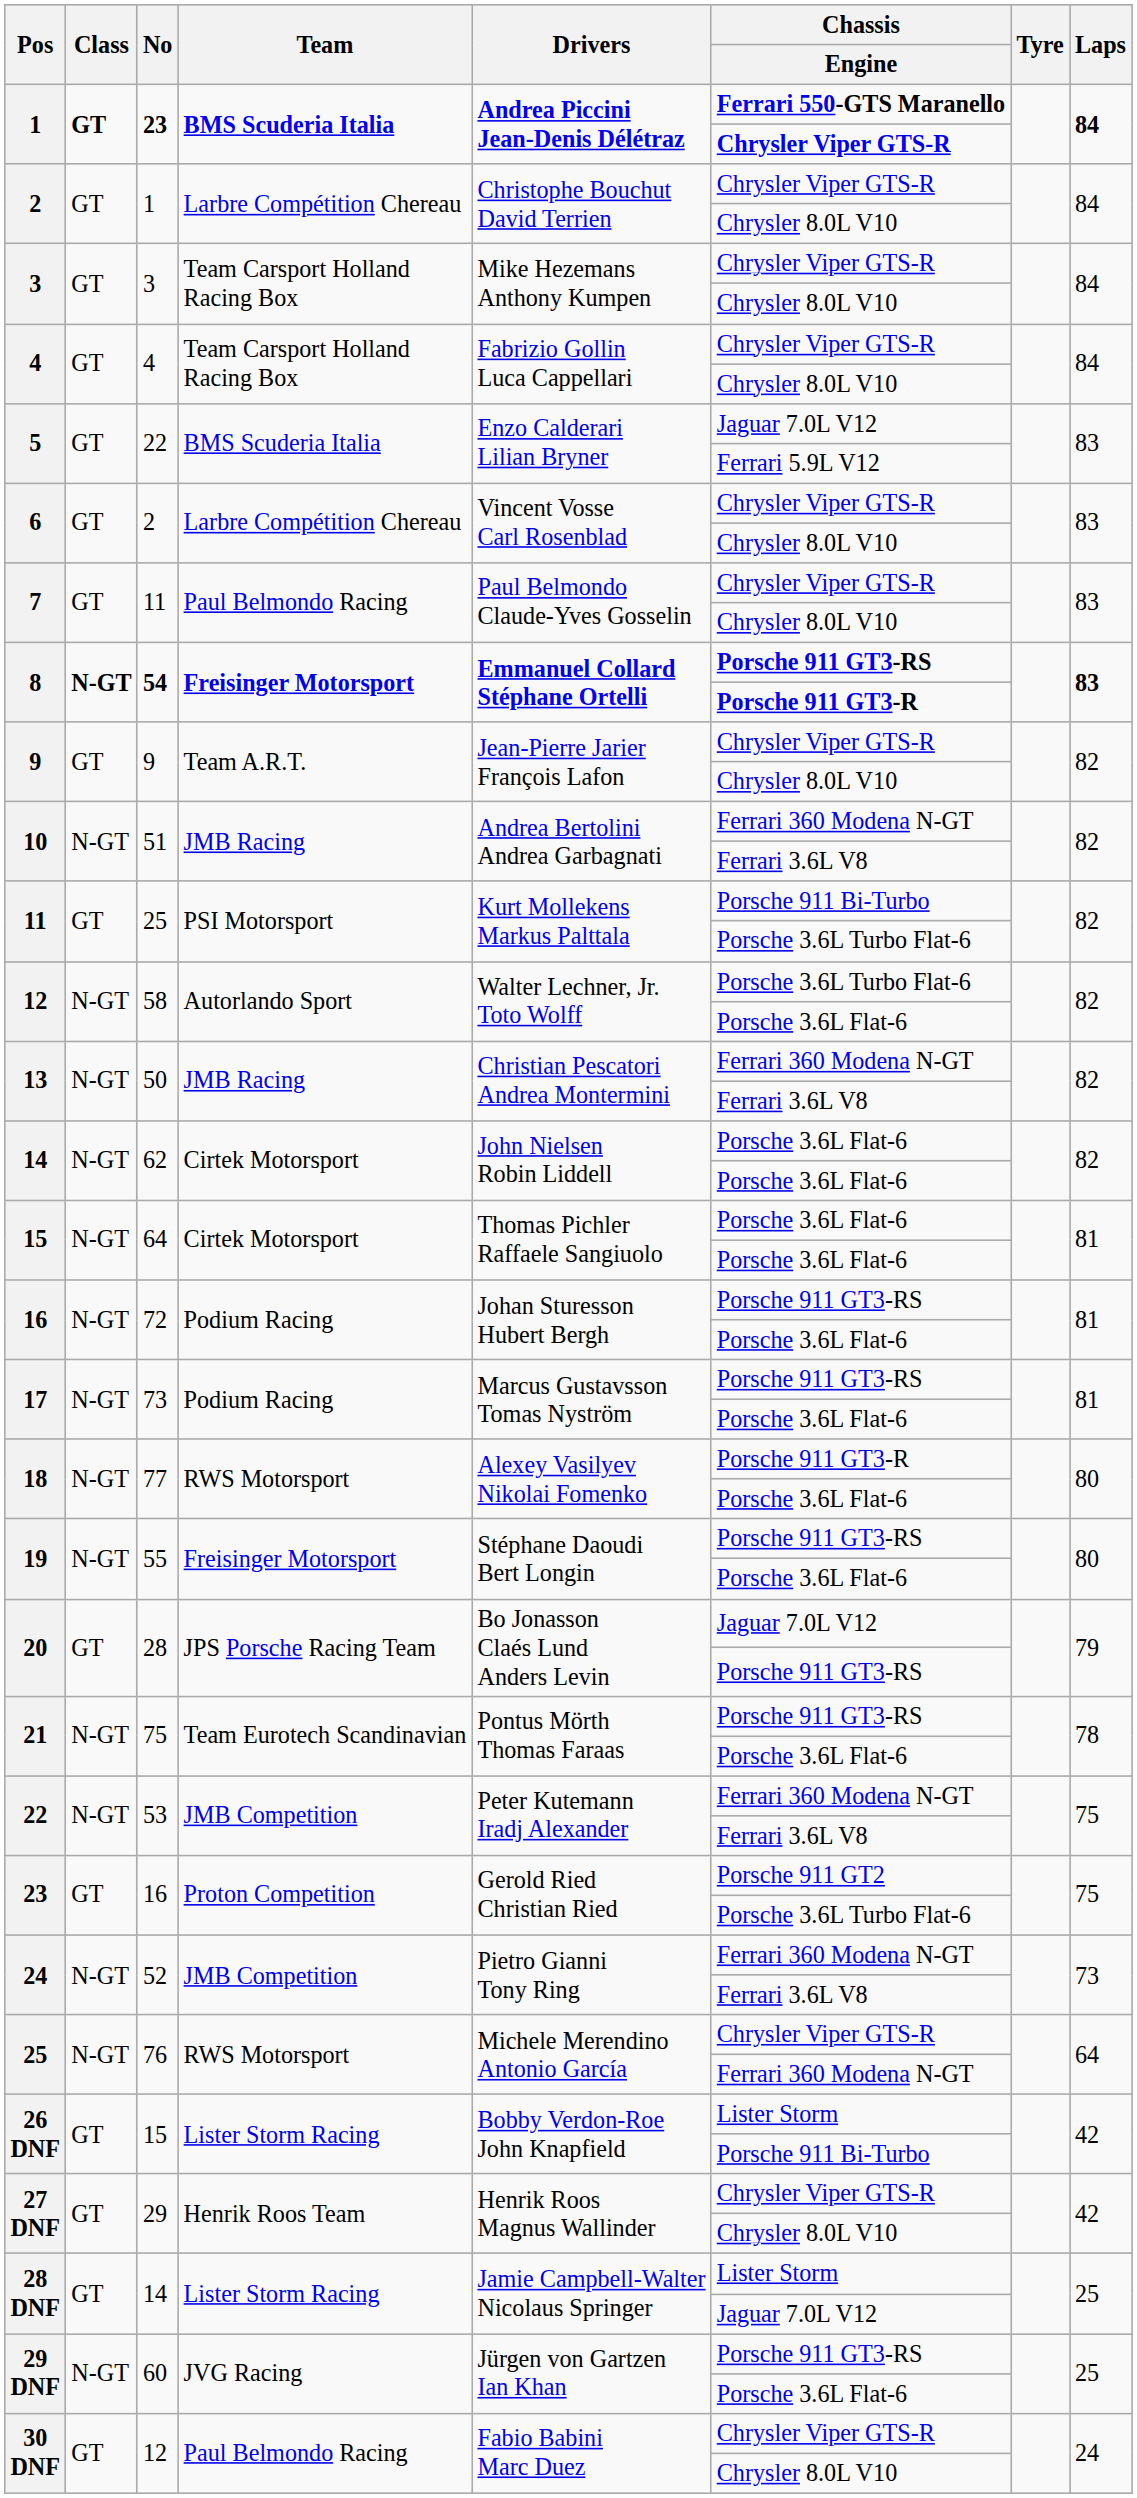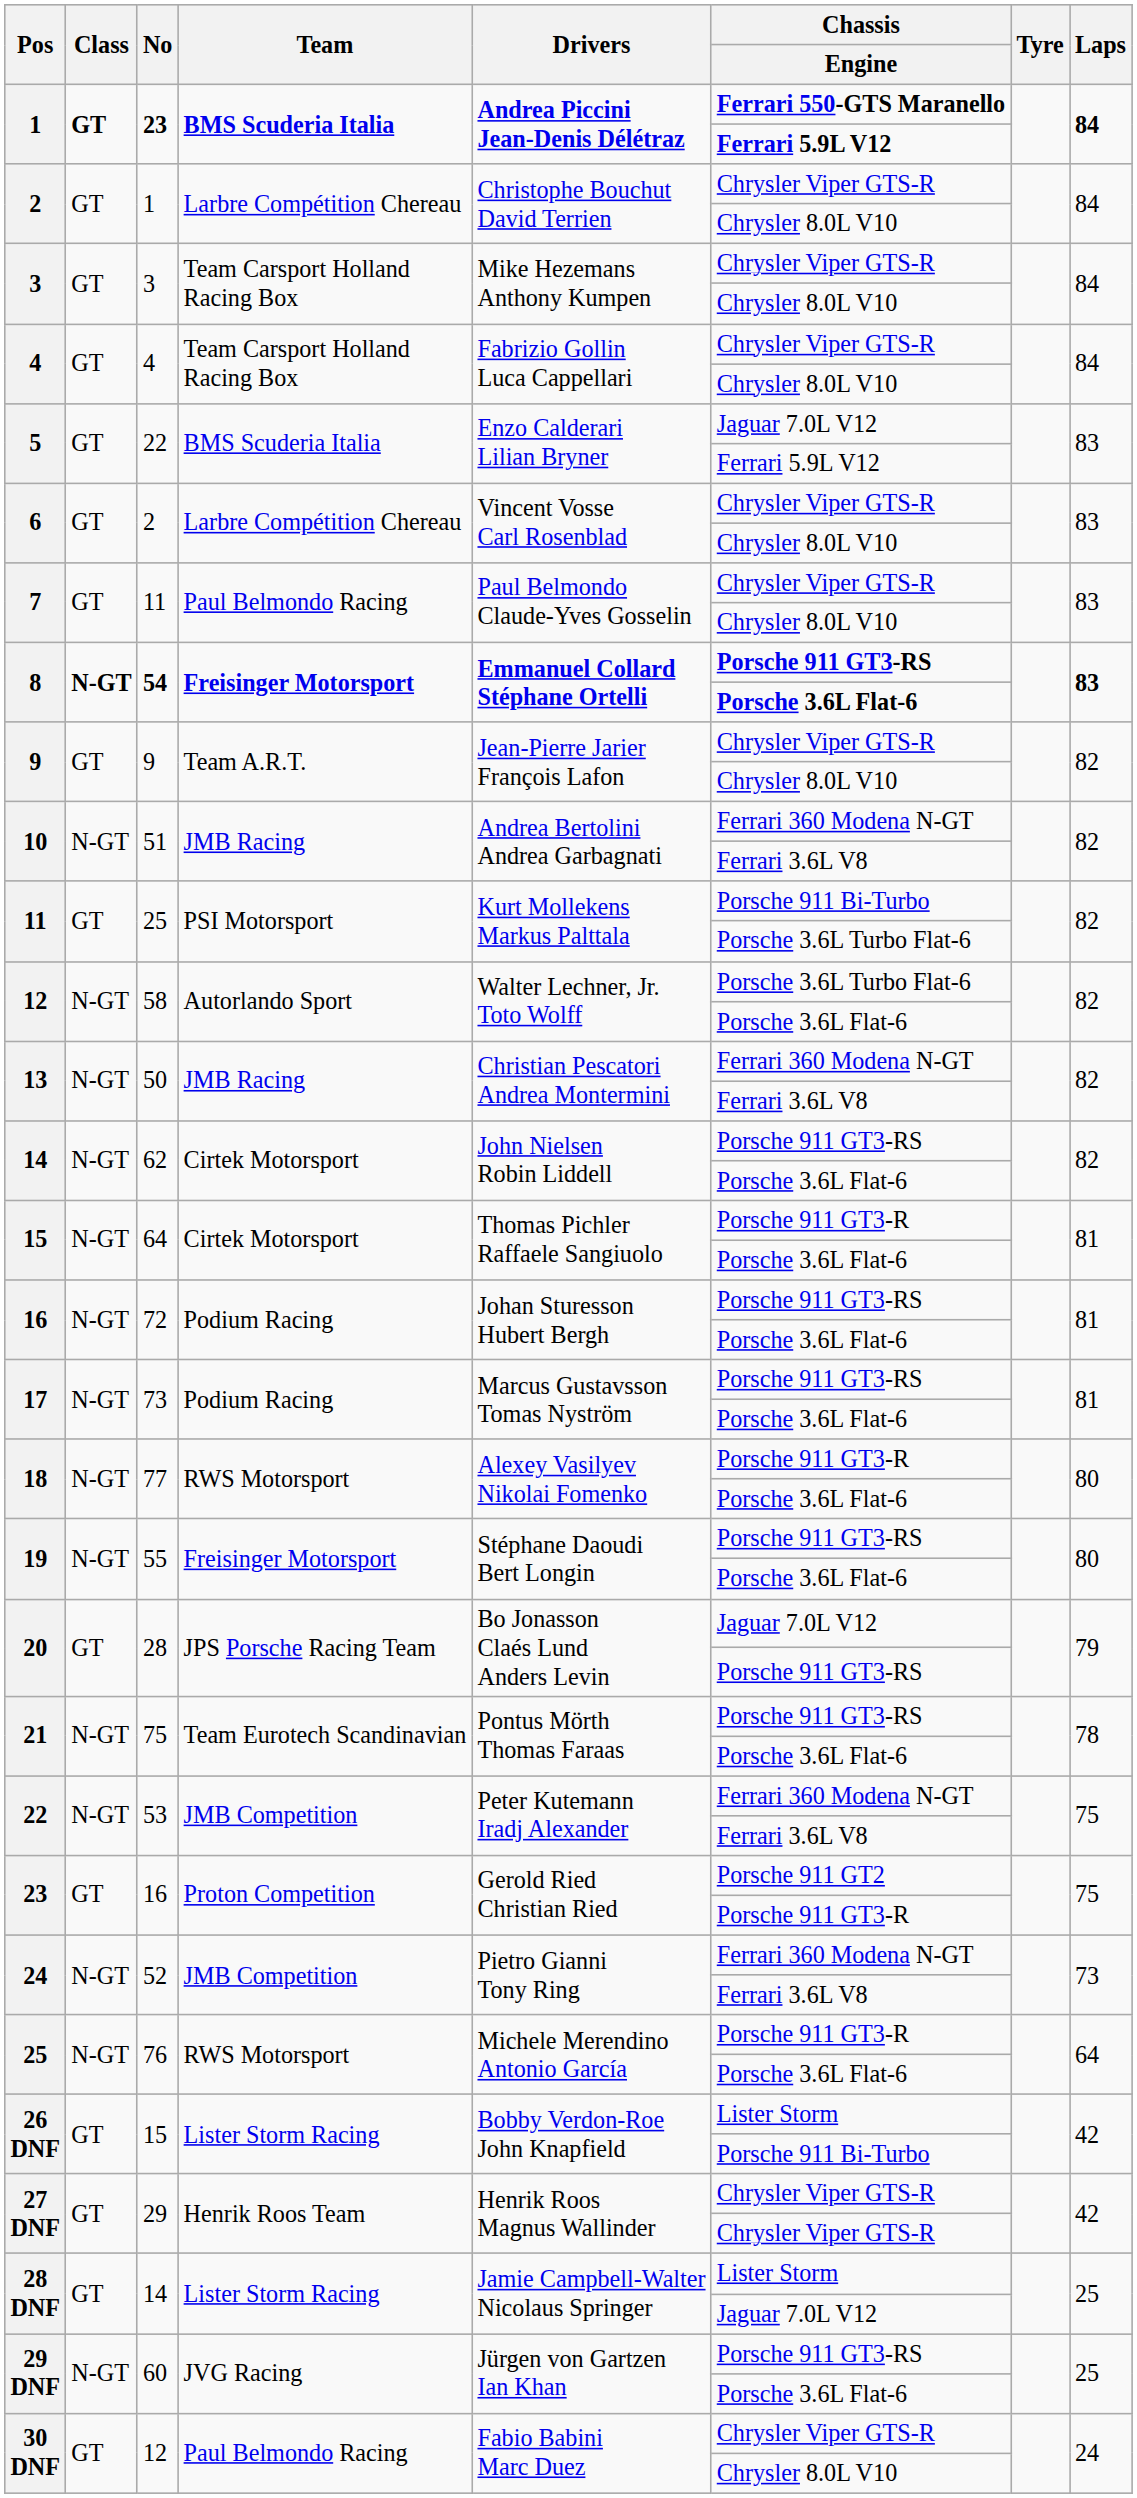(834, 144) Chrysler Viper GTS-R -> (804, 144) Ferrari 5.9L V12
(817, 702) Porsche 911 GT3-R -> (817, 702) Porsche 3.6L Flat-6
(812, 1140) Porsche 3.6L Flat-6 -> (820, 1140) Porsche 911 GT3-RS
(812, 1220) Porsche 3.6L Flat-6 -> (813, 1220) Porsche 911 GT3-R
(844, 1914) Porsche 3.6L Turbo Flat-6 -> (813, 1914) Porsche 911 GT3-R
(826, 2034) Chrysler Viper GTS-R -> (813, 2034) Porsche 911 GT3-R
(845, 2074) Ferrari 360 Modena N-GT -> (812, 2074) Porsche 3.6L Flat-6
(807, 2233) Chrysler 8.0L V10 -> (826, 2233) Chrysler Viper GTS-R
